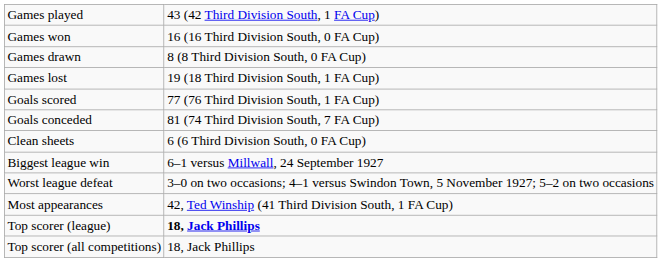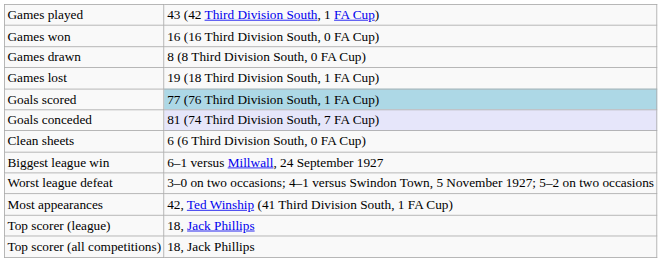(273, 99) no background -> (273, 99) lightblue background
(273, 120) no background -> (273, 120) lavender background
(213, 225) bold -> (211, 225) normal
